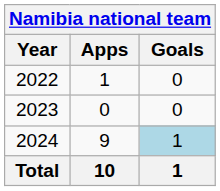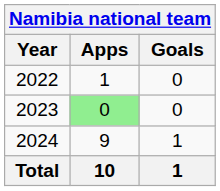(105, 110) no background -> (105, 110) lightgreen background
(177, 140) lightblue background -> (177, 140) no background
